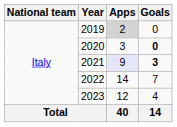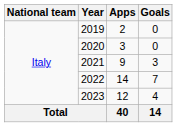(122, 29) lightgrey background -> (122, 29) no background
(155, 46) bold -> (155, 46) normal
(122, 63) lavender background -> (122, 63) no background
(155, 63) bold -> (155, 63) normal
